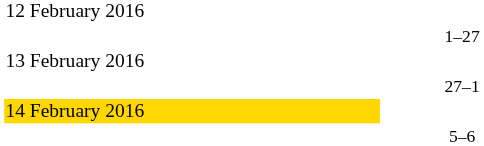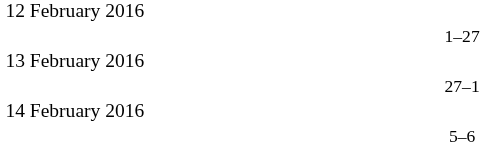(75, 111) gold background -> (75, 111) no background
